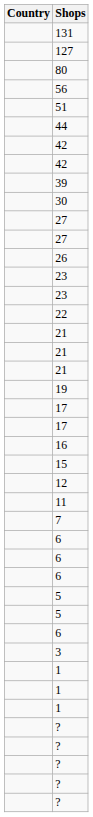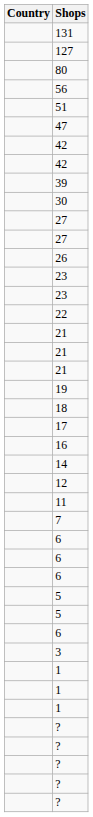(61, 126) 44 -> (61, 126) 47
(61, 408) 17 -> (61, 408) 18
(61, 464) 15 -> (61, 464) 14
